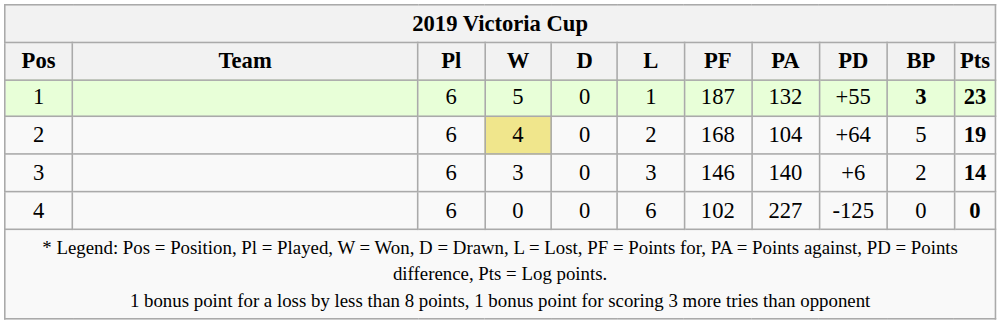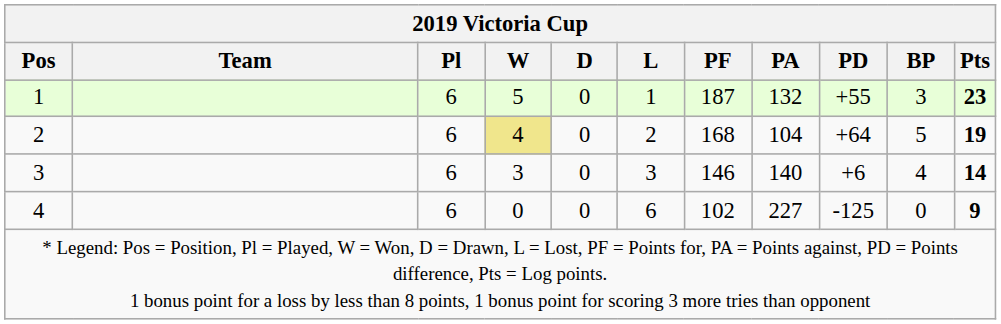(921, 98) bold -> (921, 98) normal
(921, 172) 2 -> (921, 172) 4
(975, 209) 0 -> (975, 209) 9
